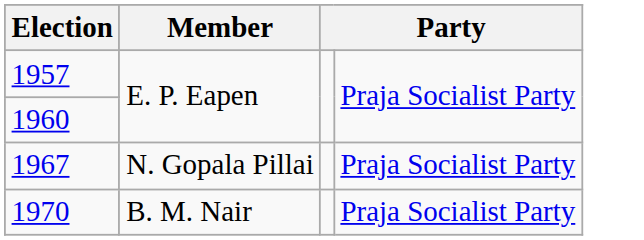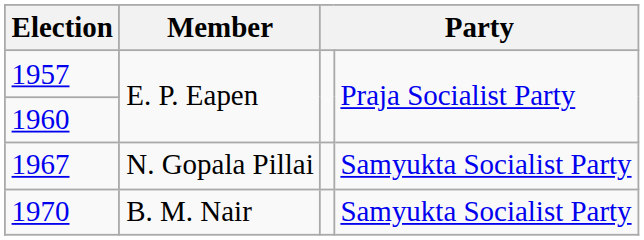(458, 165) Praja Socialist Party -> (486, 165) Samyukta Socialist Party
(458, 211) Praja Socialist Party -> (486, 211) Samyukta Socialist Party
